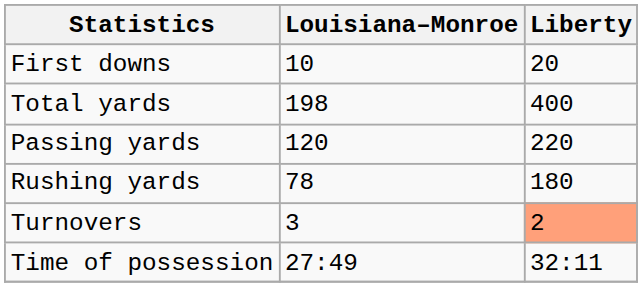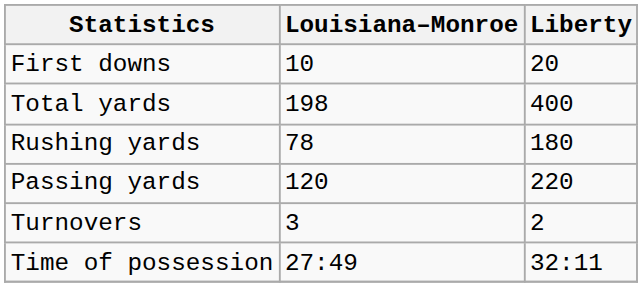rows swapped: (106, 183) <-> (106, 144)
(537, 223) lightsalmon background -> (537, 223) no background
